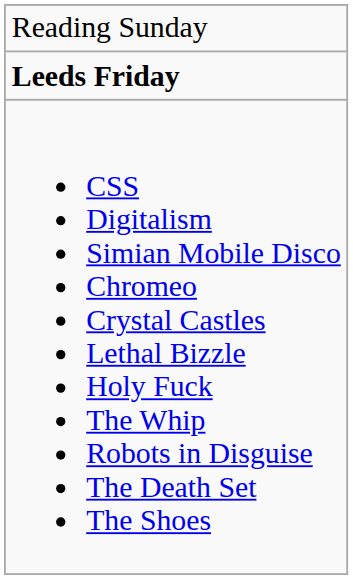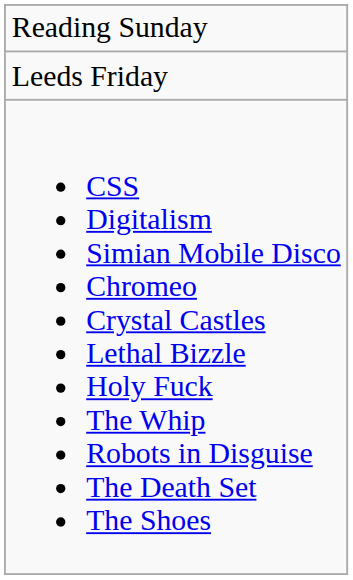(96, 75) bold -> (90, 75) normal
